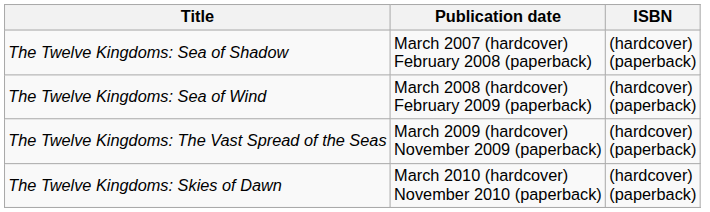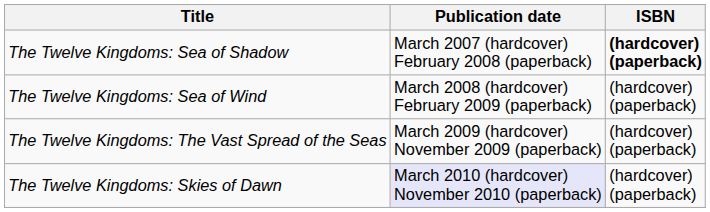(653, 52) normal -> (656, 52) bold
(498, 185) no background -> (498, 185) lavender background
